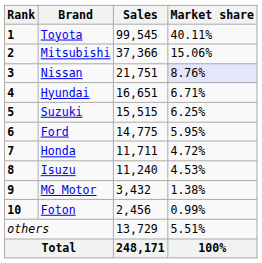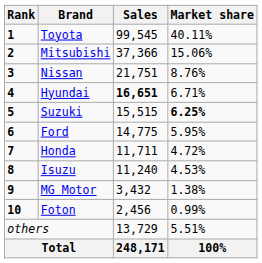(188, 73) lavender background -> (188, 73) no background
(137, 93) normal -> (137, 93) bold
(188, 112) normal -> (188, 112) bold
